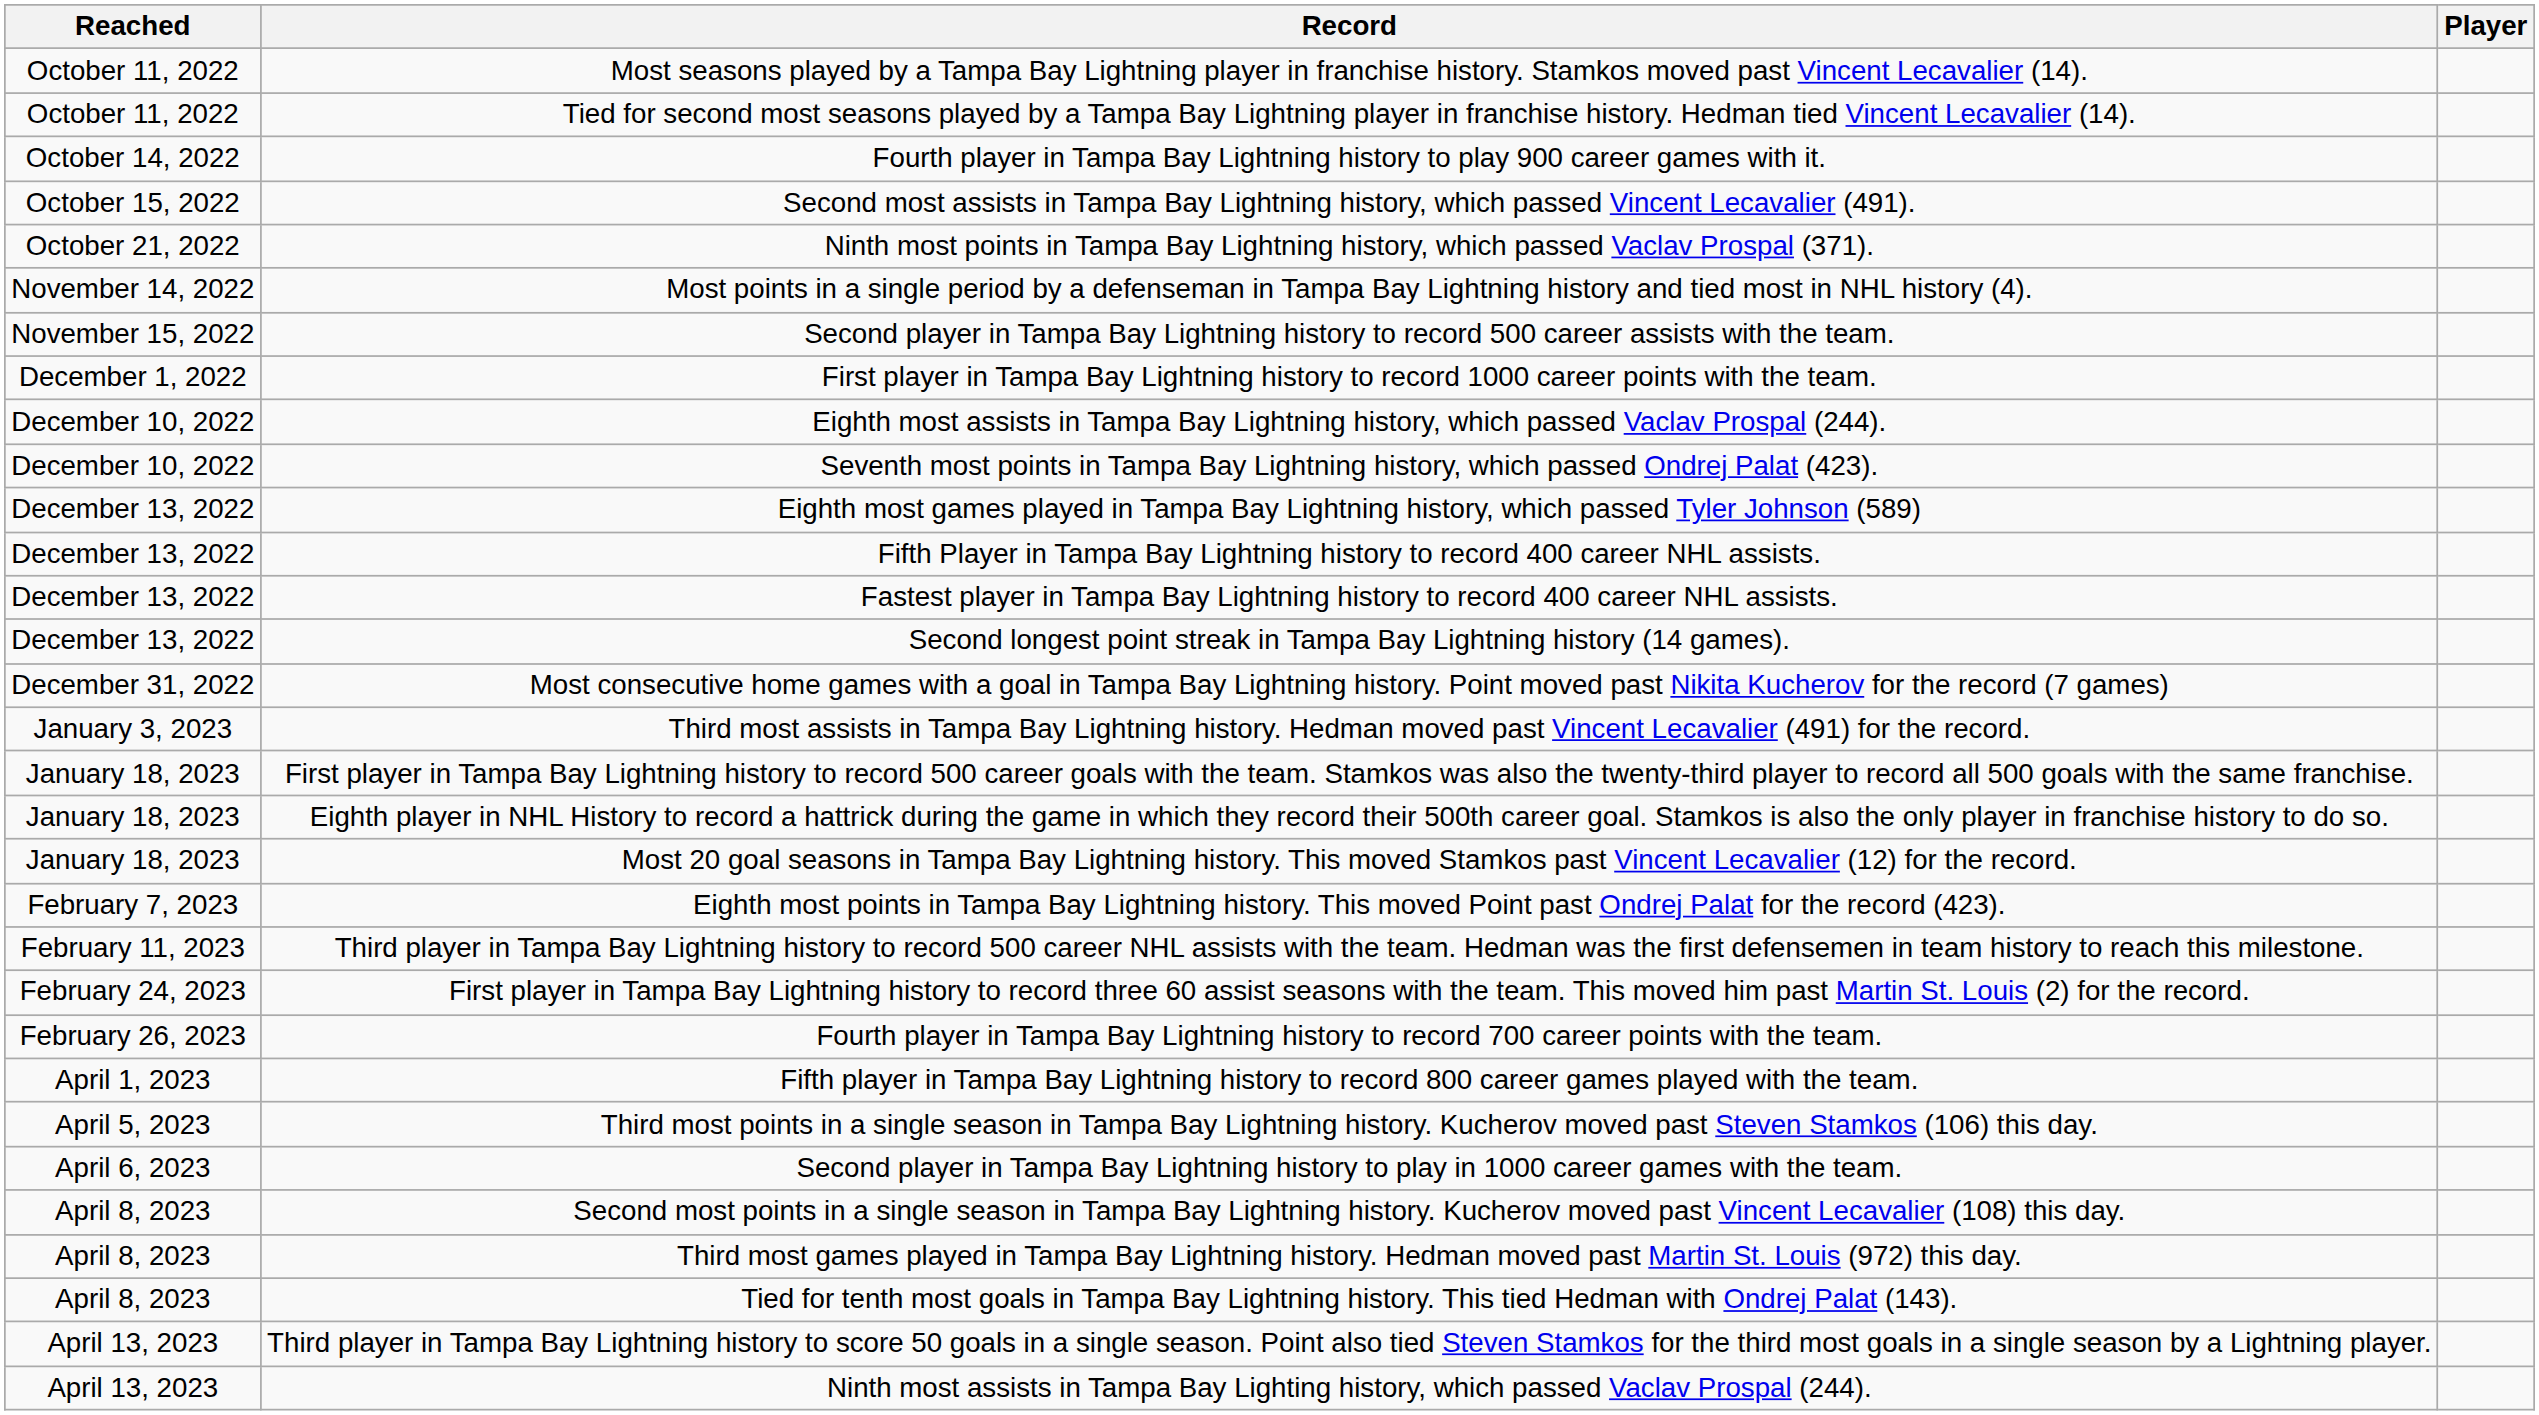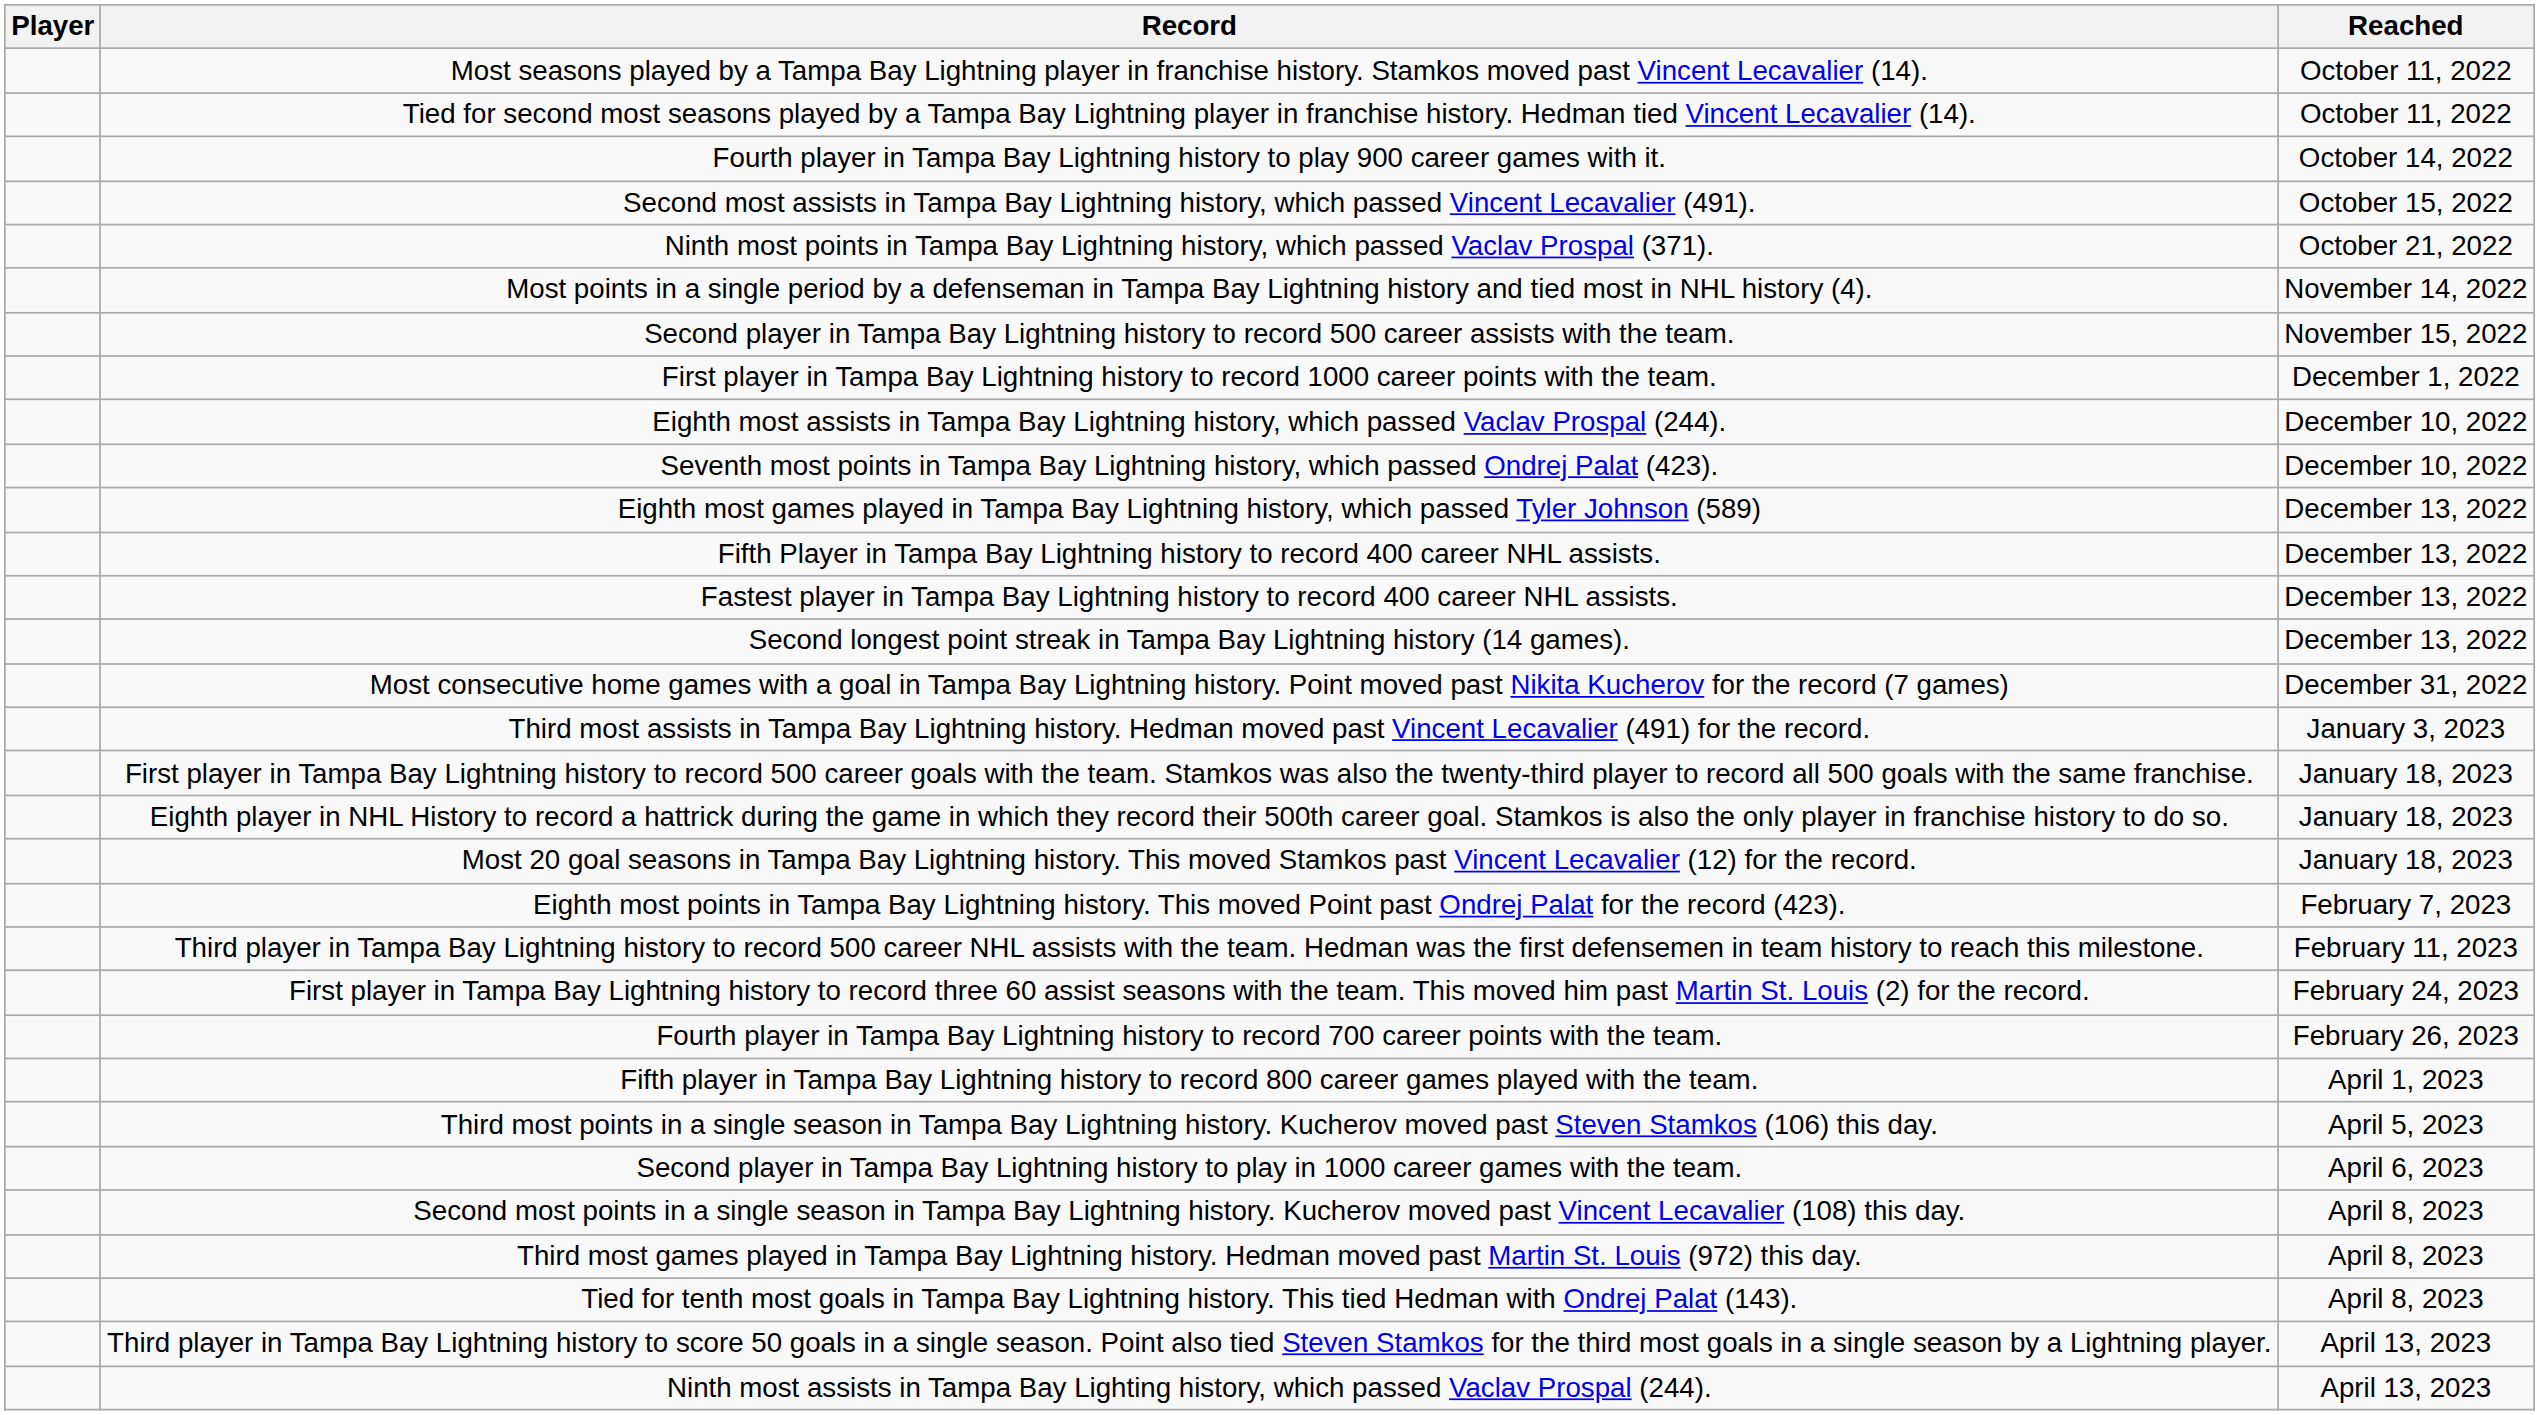columns swapped: (2486, 26) <-> (133, 26)
